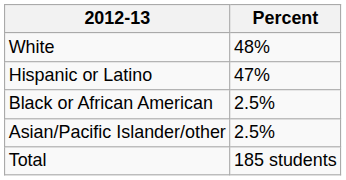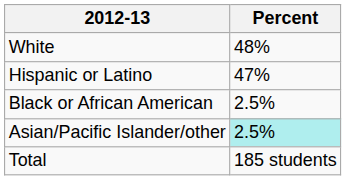(255, 132) no background -> (255, 132) paleturquoise background
